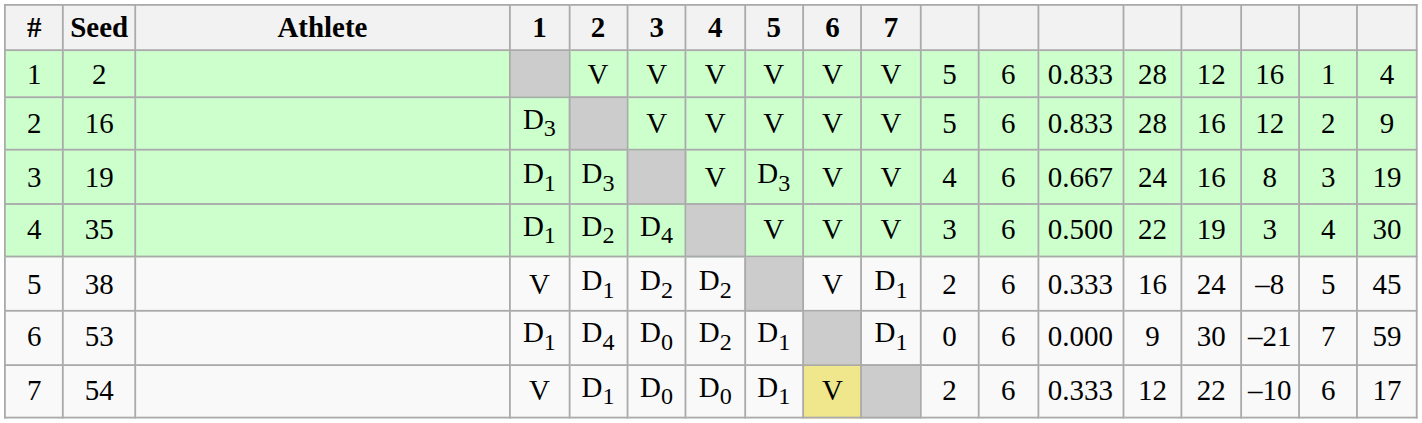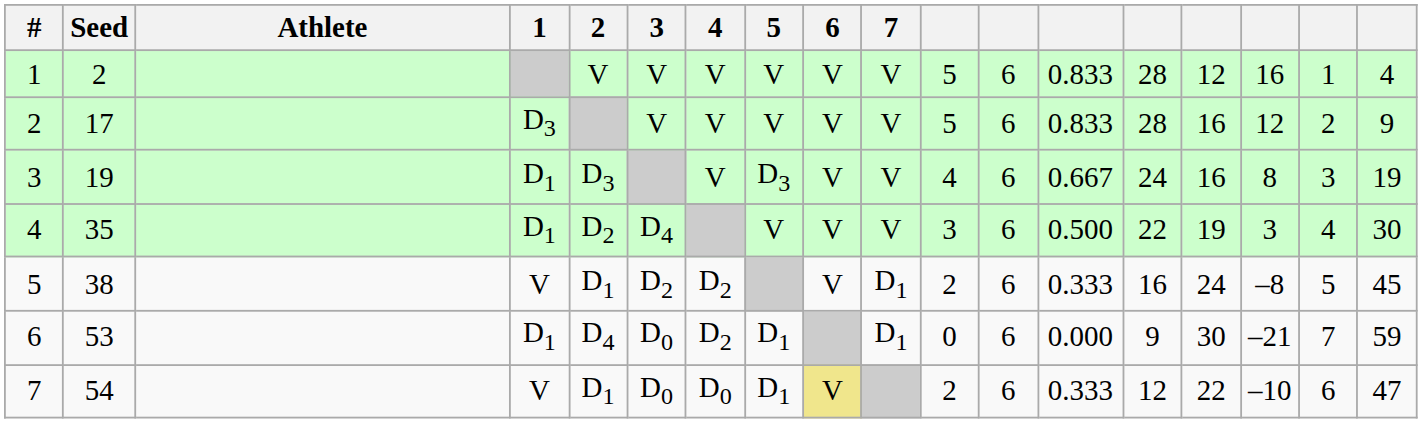(99, 123) 16 -> (99, 123) 17
(1387, 390) 17 -> (1387, 390) 47
